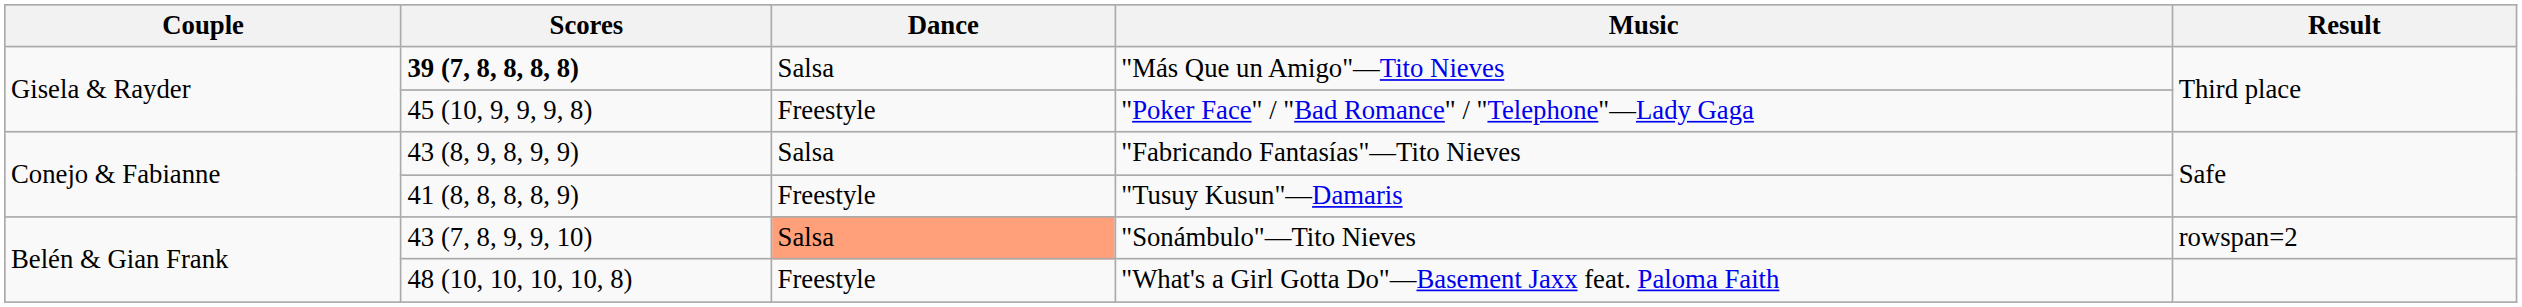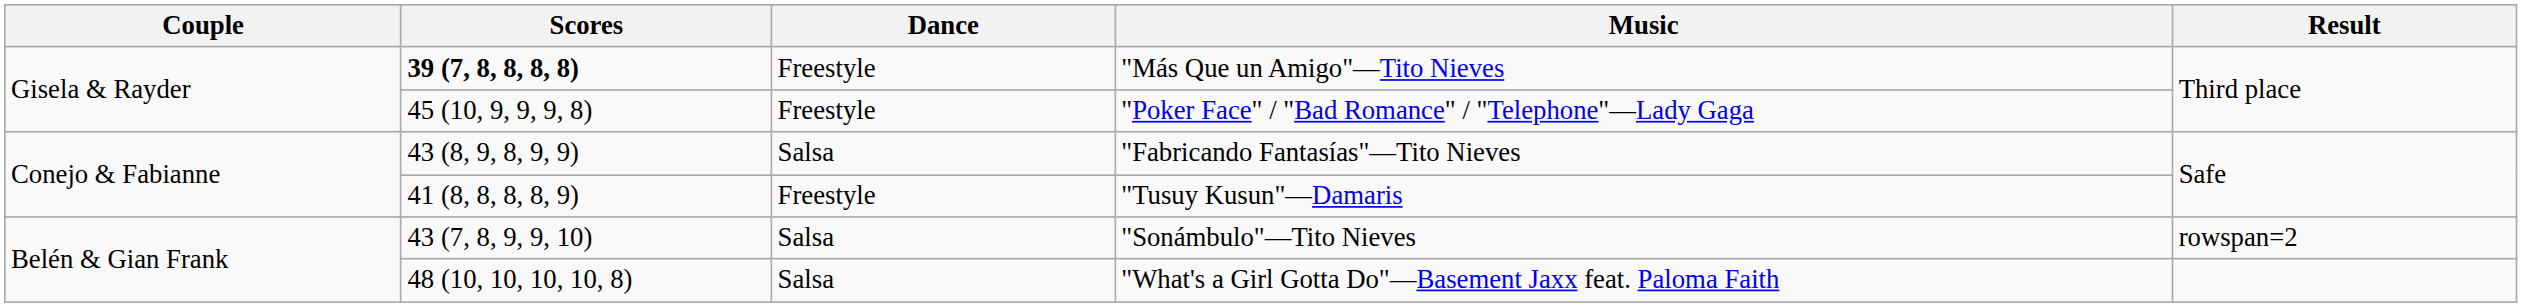(806, 68) Salsa -> (827, 68) Freestyle
(806, 237) lightsalmon background -> (806, 237) no background
(827, 279) Freestyle -> (806, 279) Salsa
